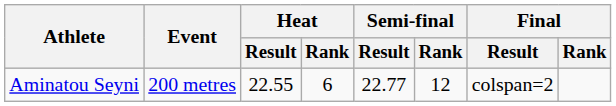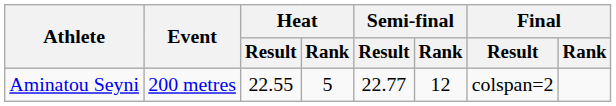(327, 85) 6 -> (327, 85) 5
